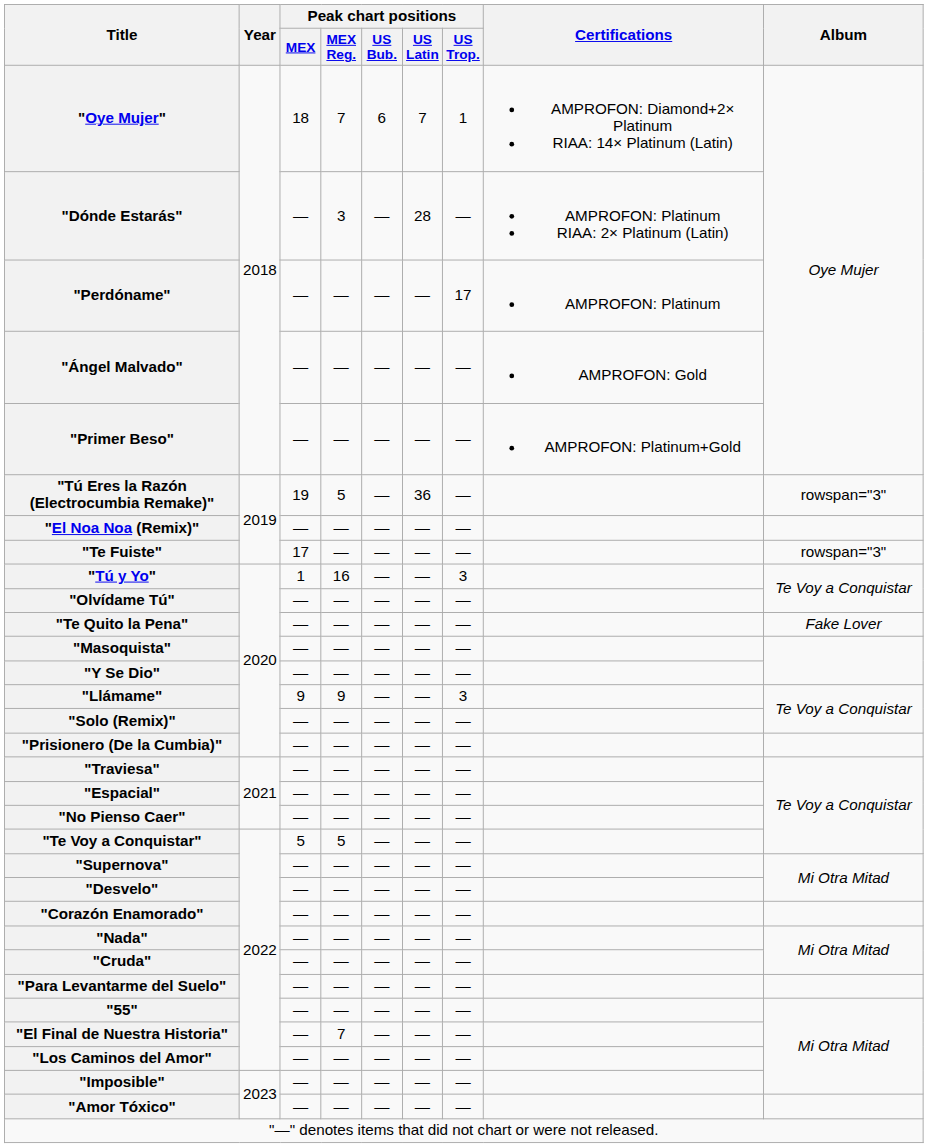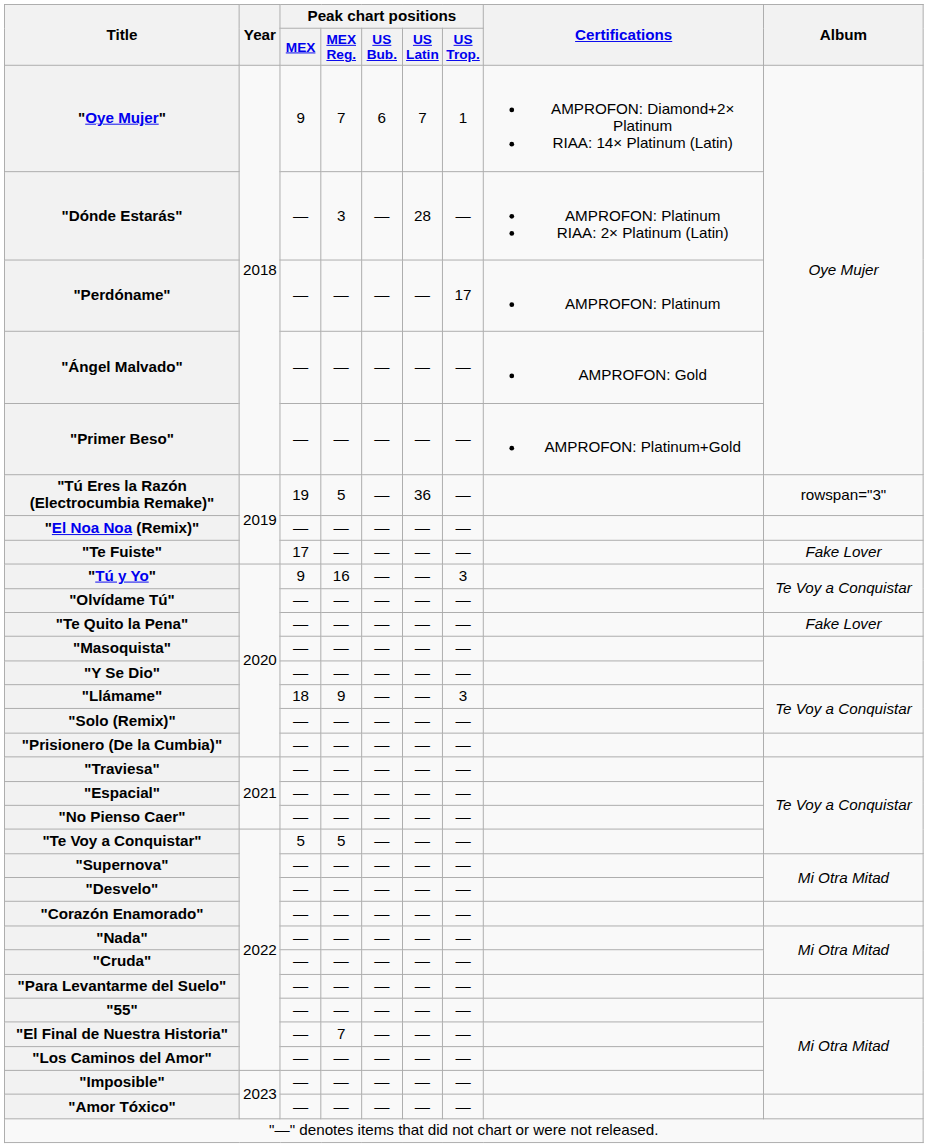(301, 118) 18 -> (301, 118) 9
(843, 552) rowspan="3" -> (843, 552) Fake Lover
(301, 576) 1 -> (301, 576) 9
(301, 696) 9 -> (301, 696) 18
